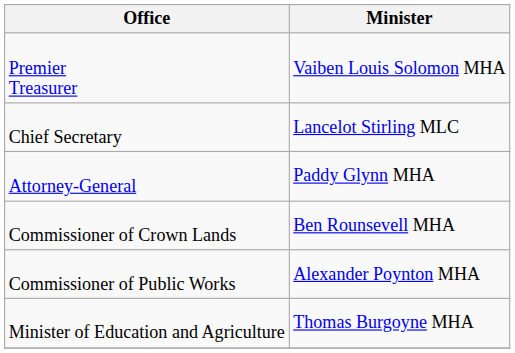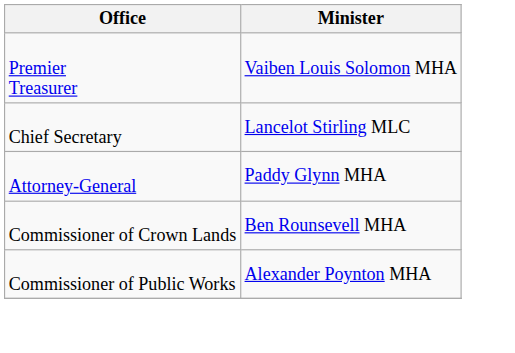- row: (147, 333)
